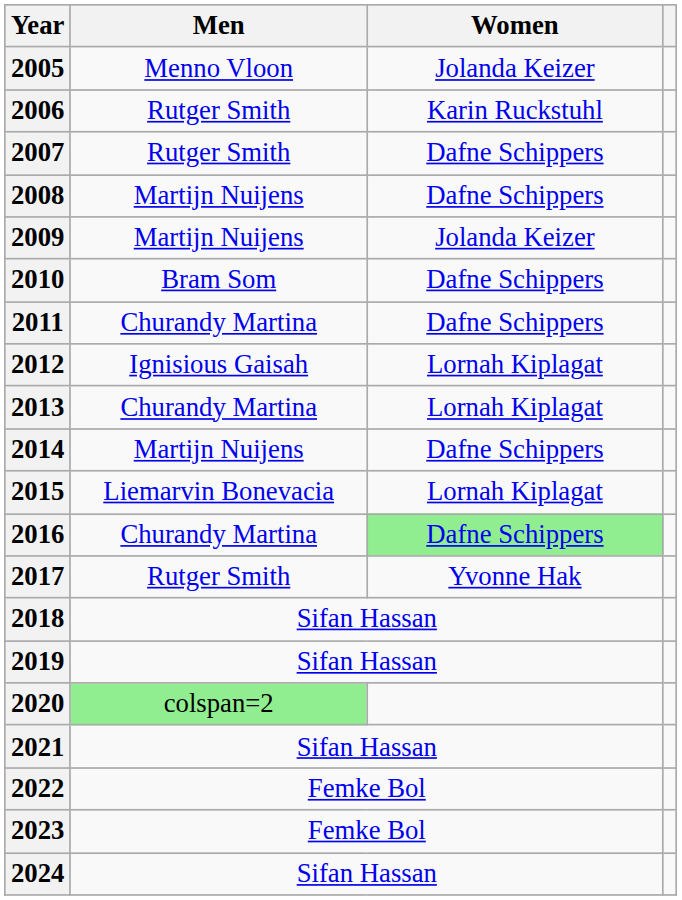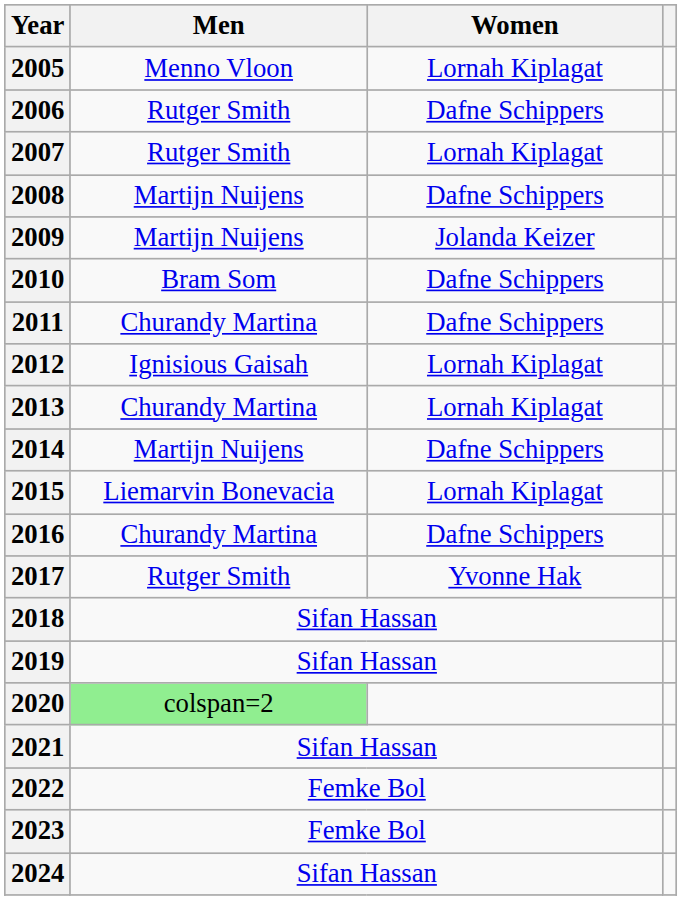(515, 68) Jolanda Keizer -> (515, 68) Lornah Kiplagat
(515, 110) Karin Ruckstuhl -> (515, 110) Dafne Schippers
(515, 152) Dafne Schippers -> (515, 152) Lornah Kiplagat
(515, 534) lightgreen background -> (515, 534) no background
